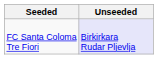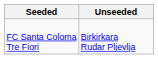(108, 41) lavender background -> (108, 41) no background
